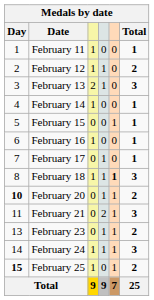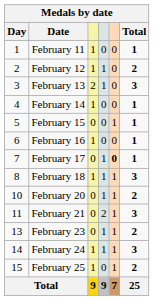(114, 158) normal -> (114, 158) bold
(114, 177) bold -> (114, 177) normal
(17, 195) bold -> (17, 195) normal
(17, 268) bold -> (17, 268) normal
